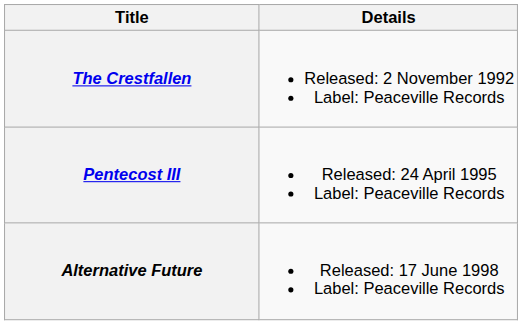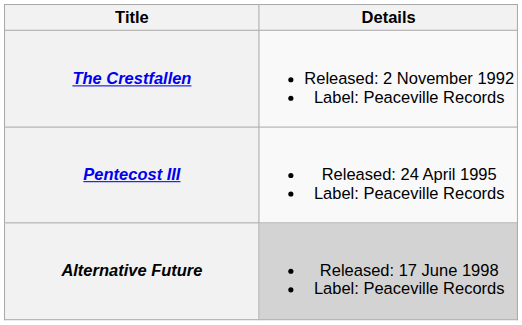(389, 280) no background -> (389, 280) lightgrey background
